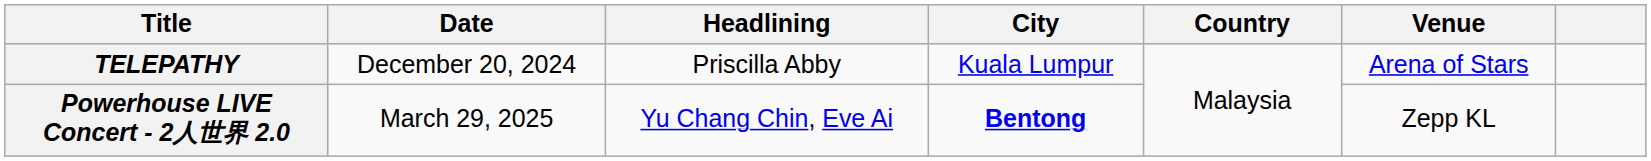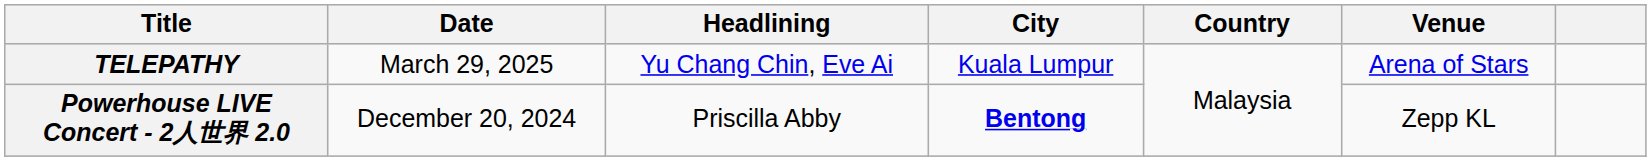(467, 63) December 20, 2024 -> (467, 63) March 29, 2025
(767, 63) Priscilla Abby -> (767, 63) Yu Chang Chin, Eve Ai
(467, 119) March 29, 2025 -> (467, 119) December 20, 2024
(767, 119) Yu Chang Chin, Eve Ai -> (767, 119) Priscilla Abby
